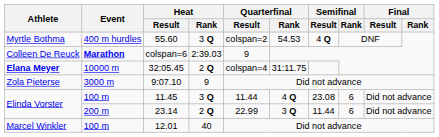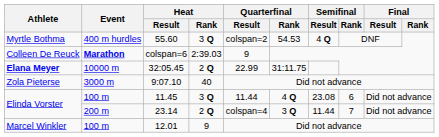(247, 68) colspan=4 -> (247, 68) 22.99
(206, 83) 9 -> (206, 83) 40
(247, 111) 22.99 -> (247, 111) colspan=4
(351, 111) 6 -> (351, 111) 7
(206, 126) 40 -> (206, 126) 9
